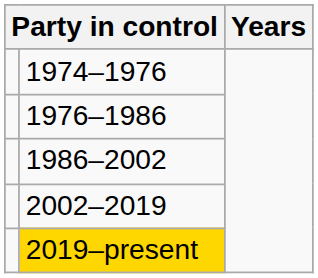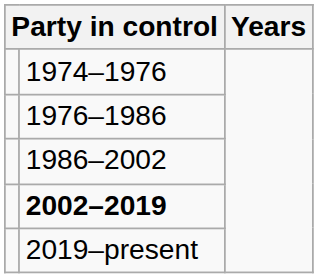(96, 205) normal -> (96, 205) bold
(112, 250) gold background -> (112, 250) no background
